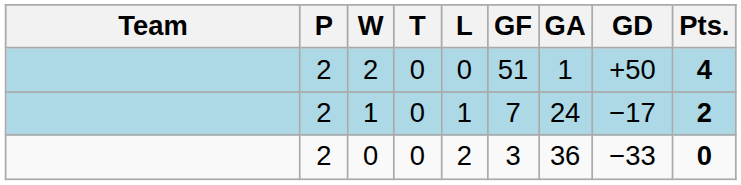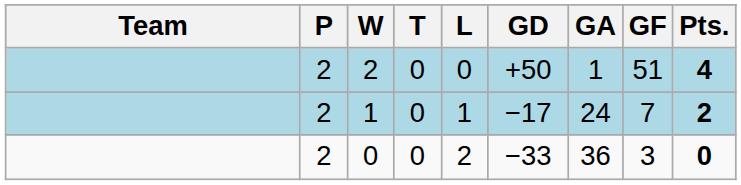columns swapped: (513, 26) <-> (632, 26)
